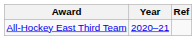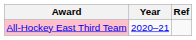(67, 27) no background -> (67, 27) pink background
